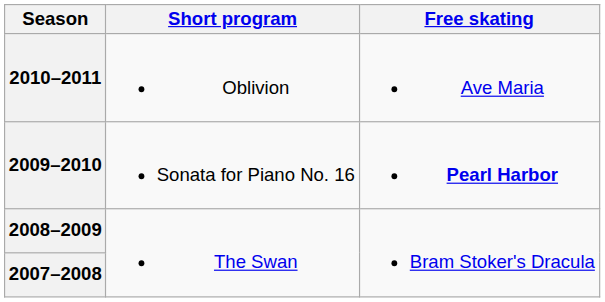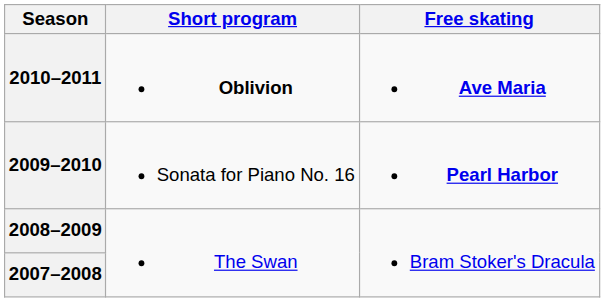(233, 88) normal -> (233, 88) bold
(479, 88) normal -> (479, 88) bold
